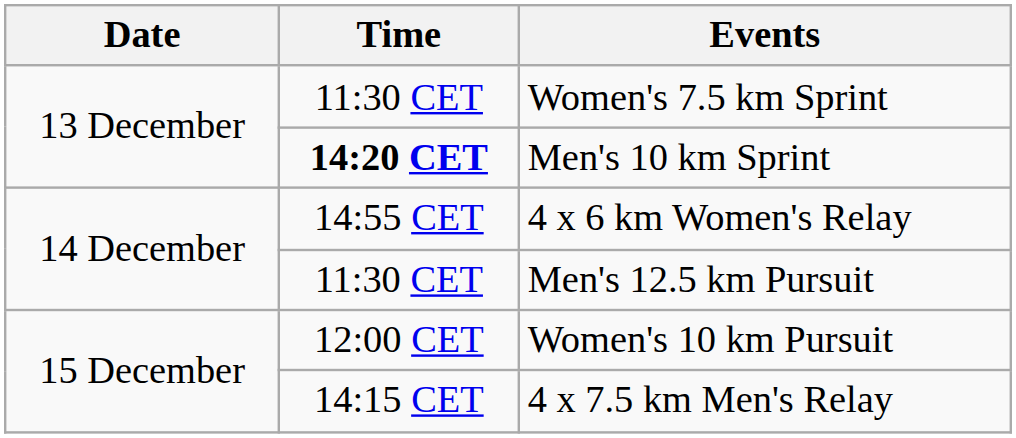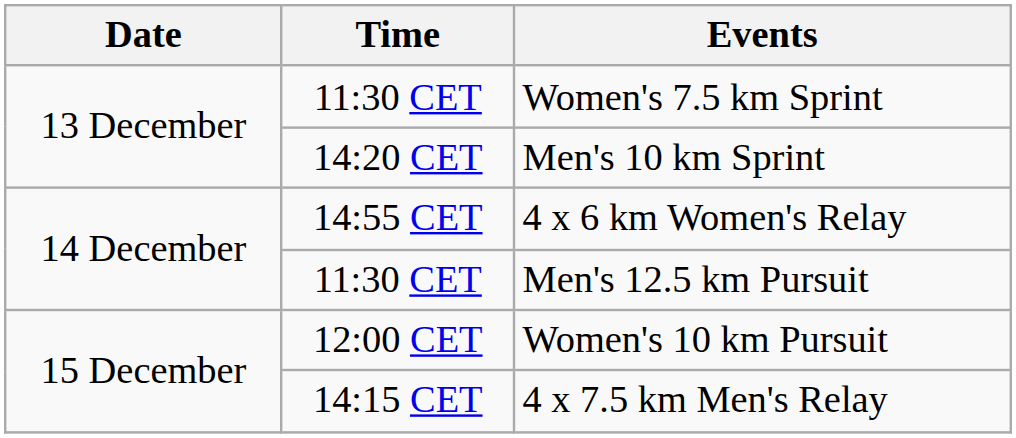(399, 156) bold -> (398, 156) normal
